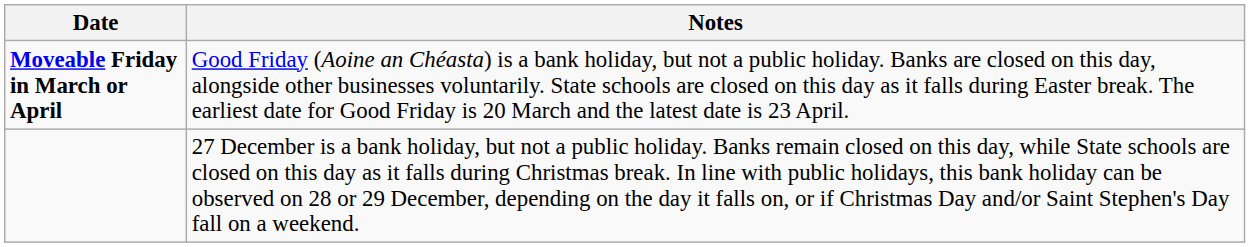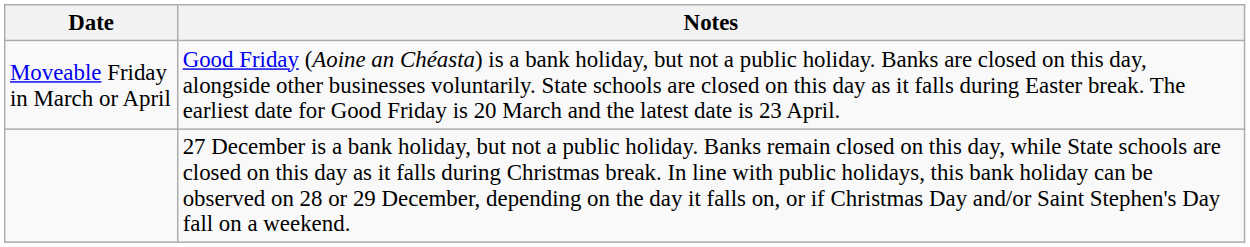(94, 84) bold -> (90, 84) normal
